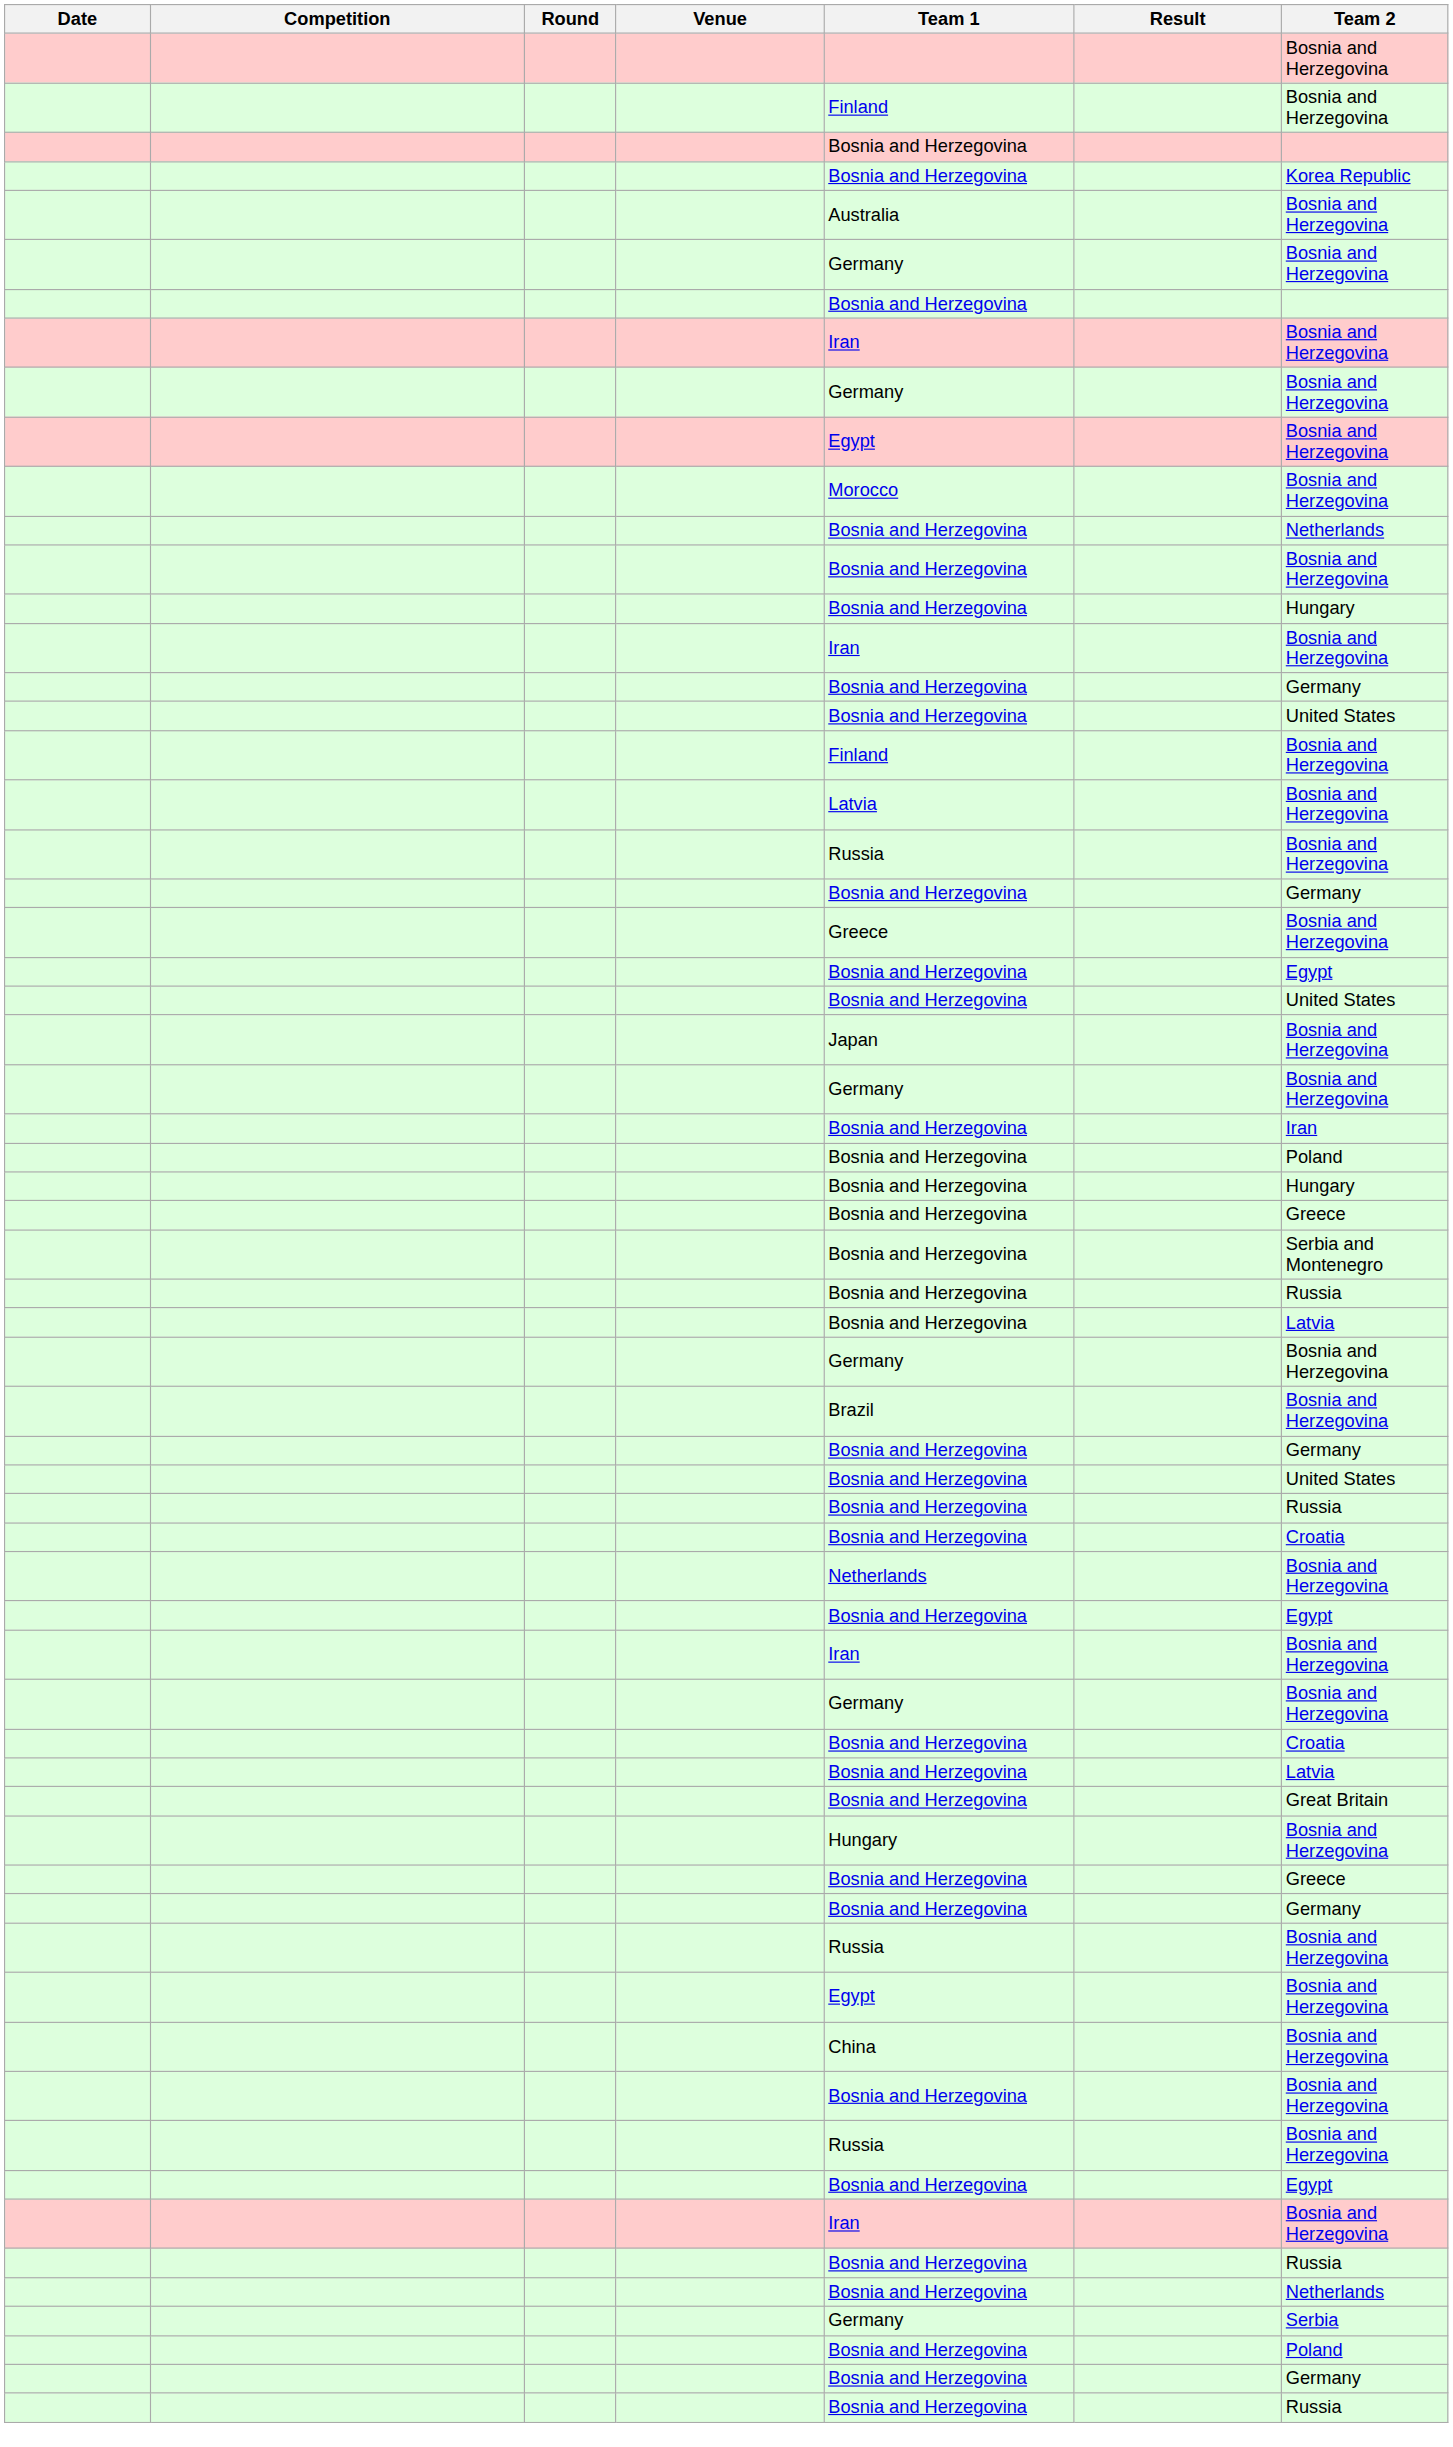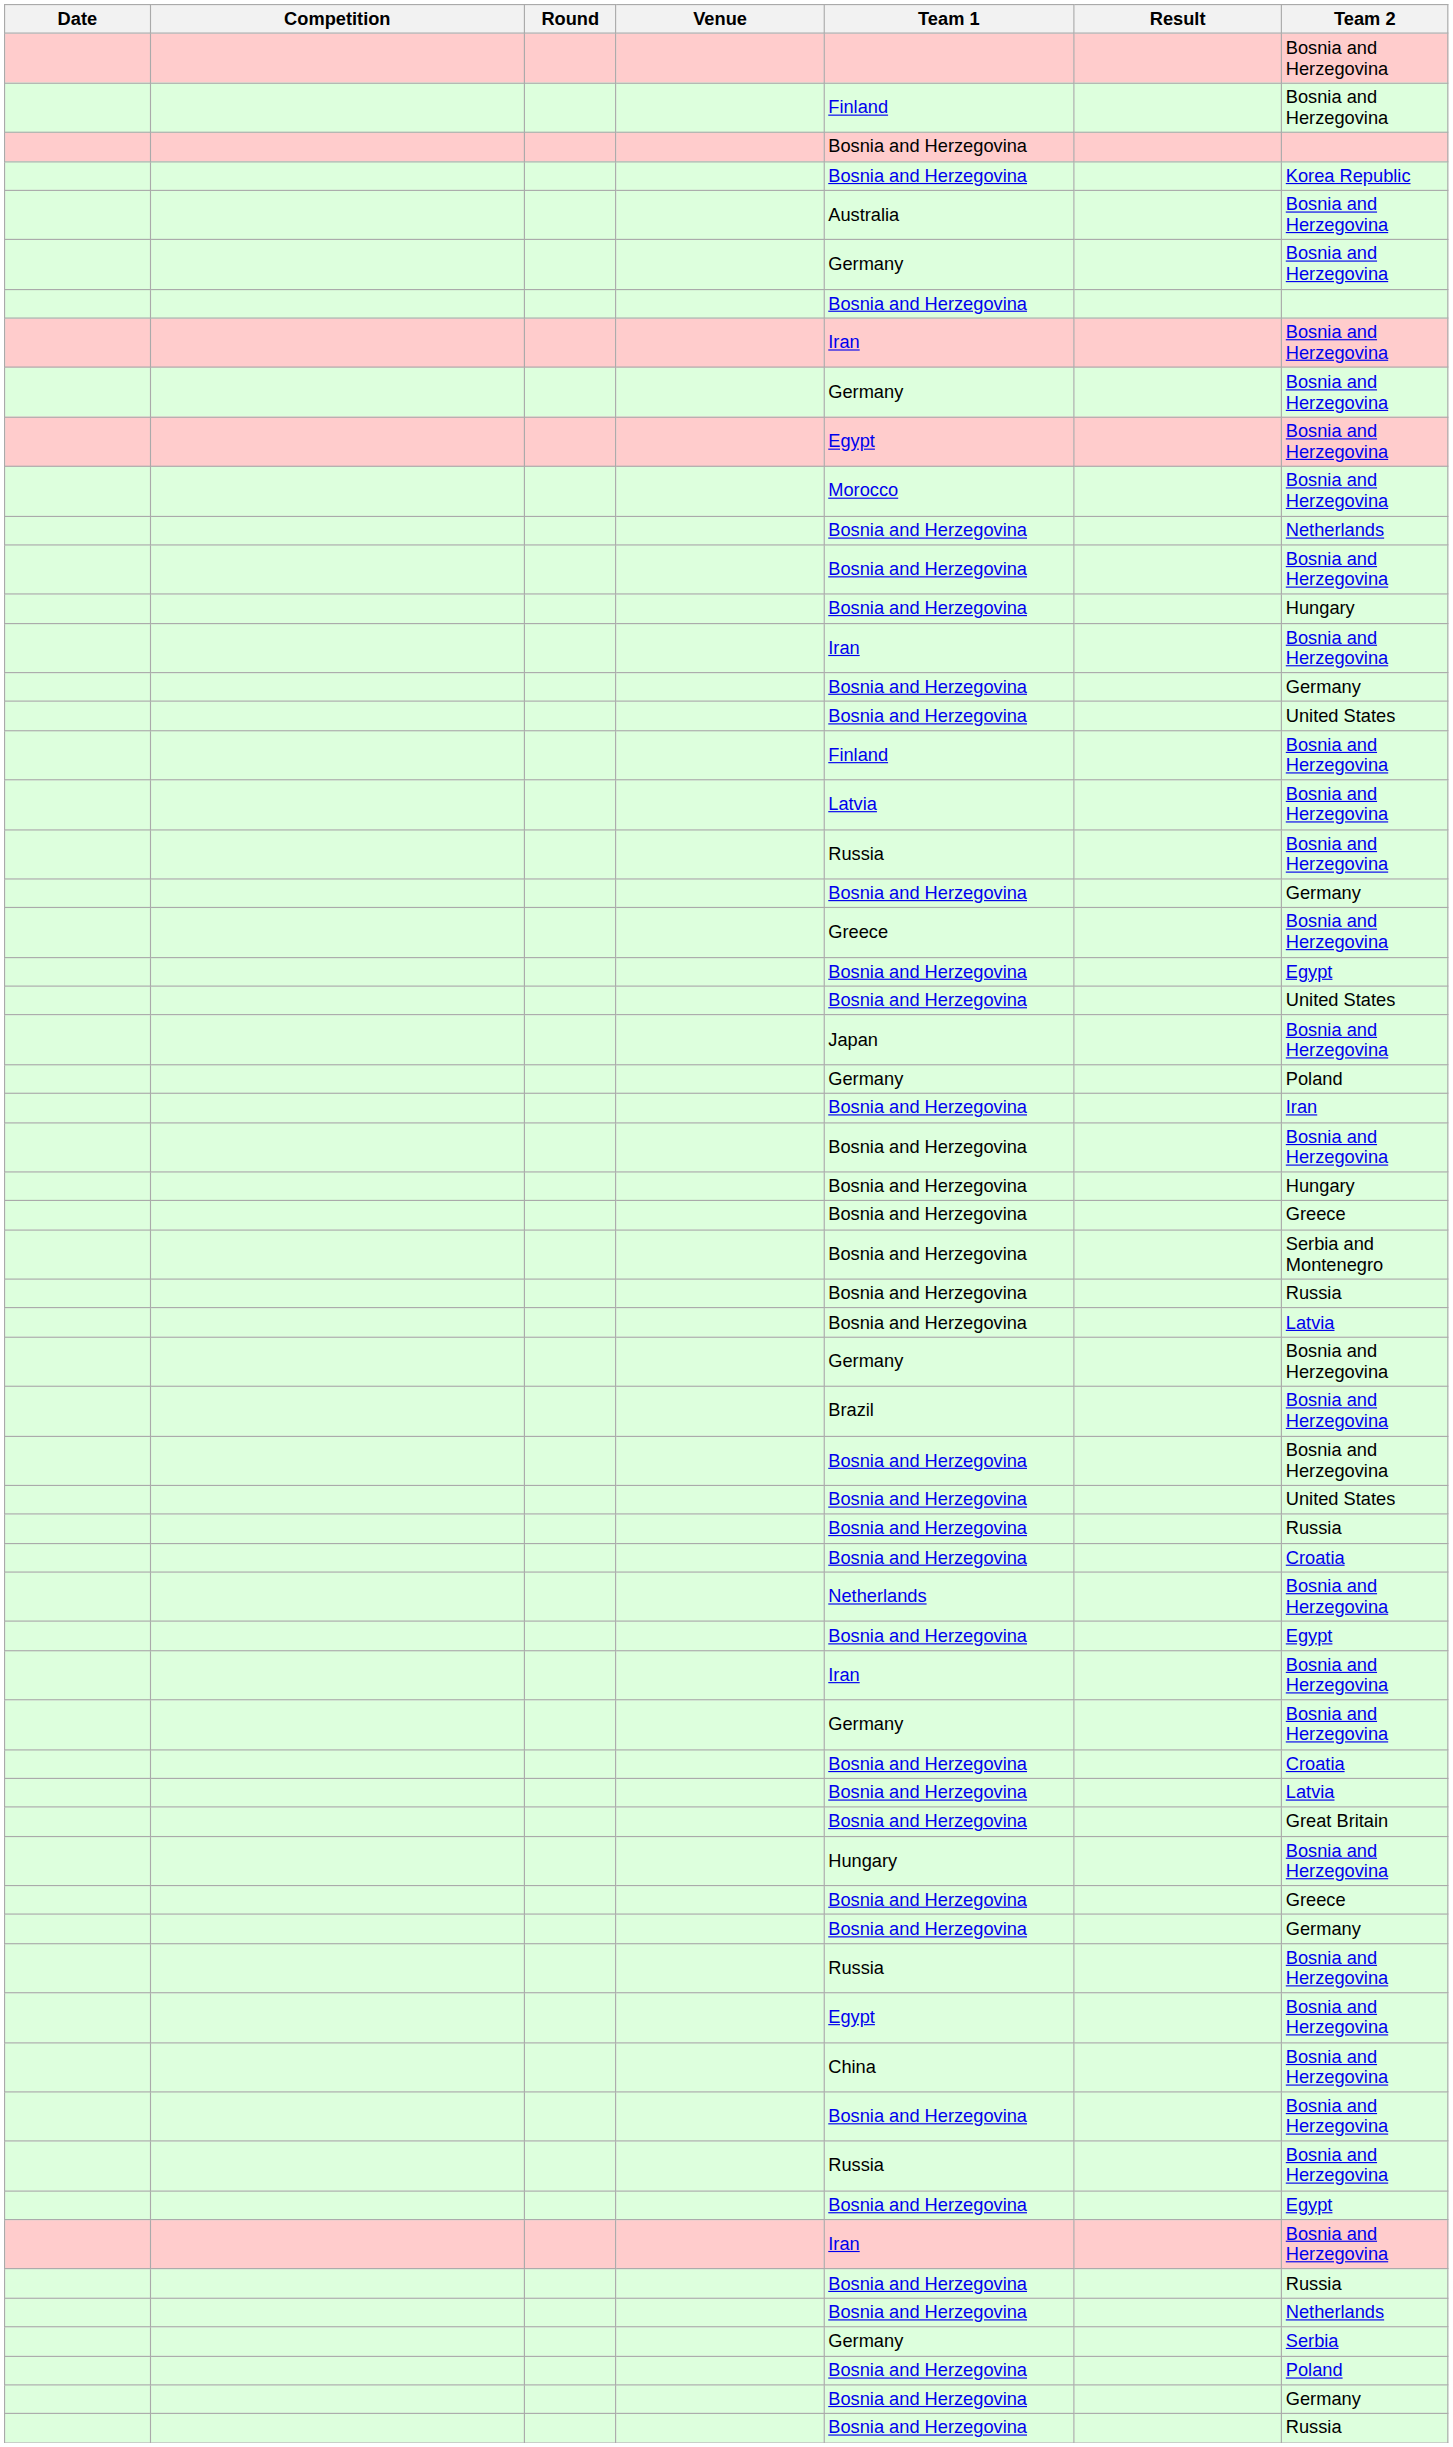(1337, 1089) Bosnia and Herzegovina -> (1314, 1078) Poland
(1314, 1157) Poland -> (1337, 1146) Bosnia and Herzegovina
(1323, 1450) Germany -> (1337, 1460) Bosnia and Herzegovina
